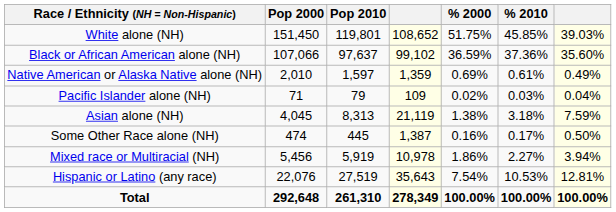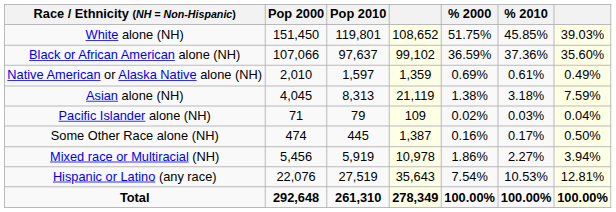rows swapped: (135, 116) <-> (135, 95)
